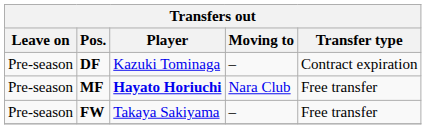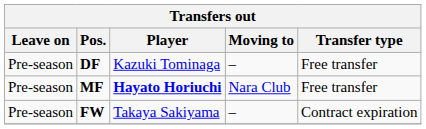(359, 64) Contract expiration -> (339, 64) Free transfer
(339, 111) Free transfer -> (359, 111) Contract expiration
